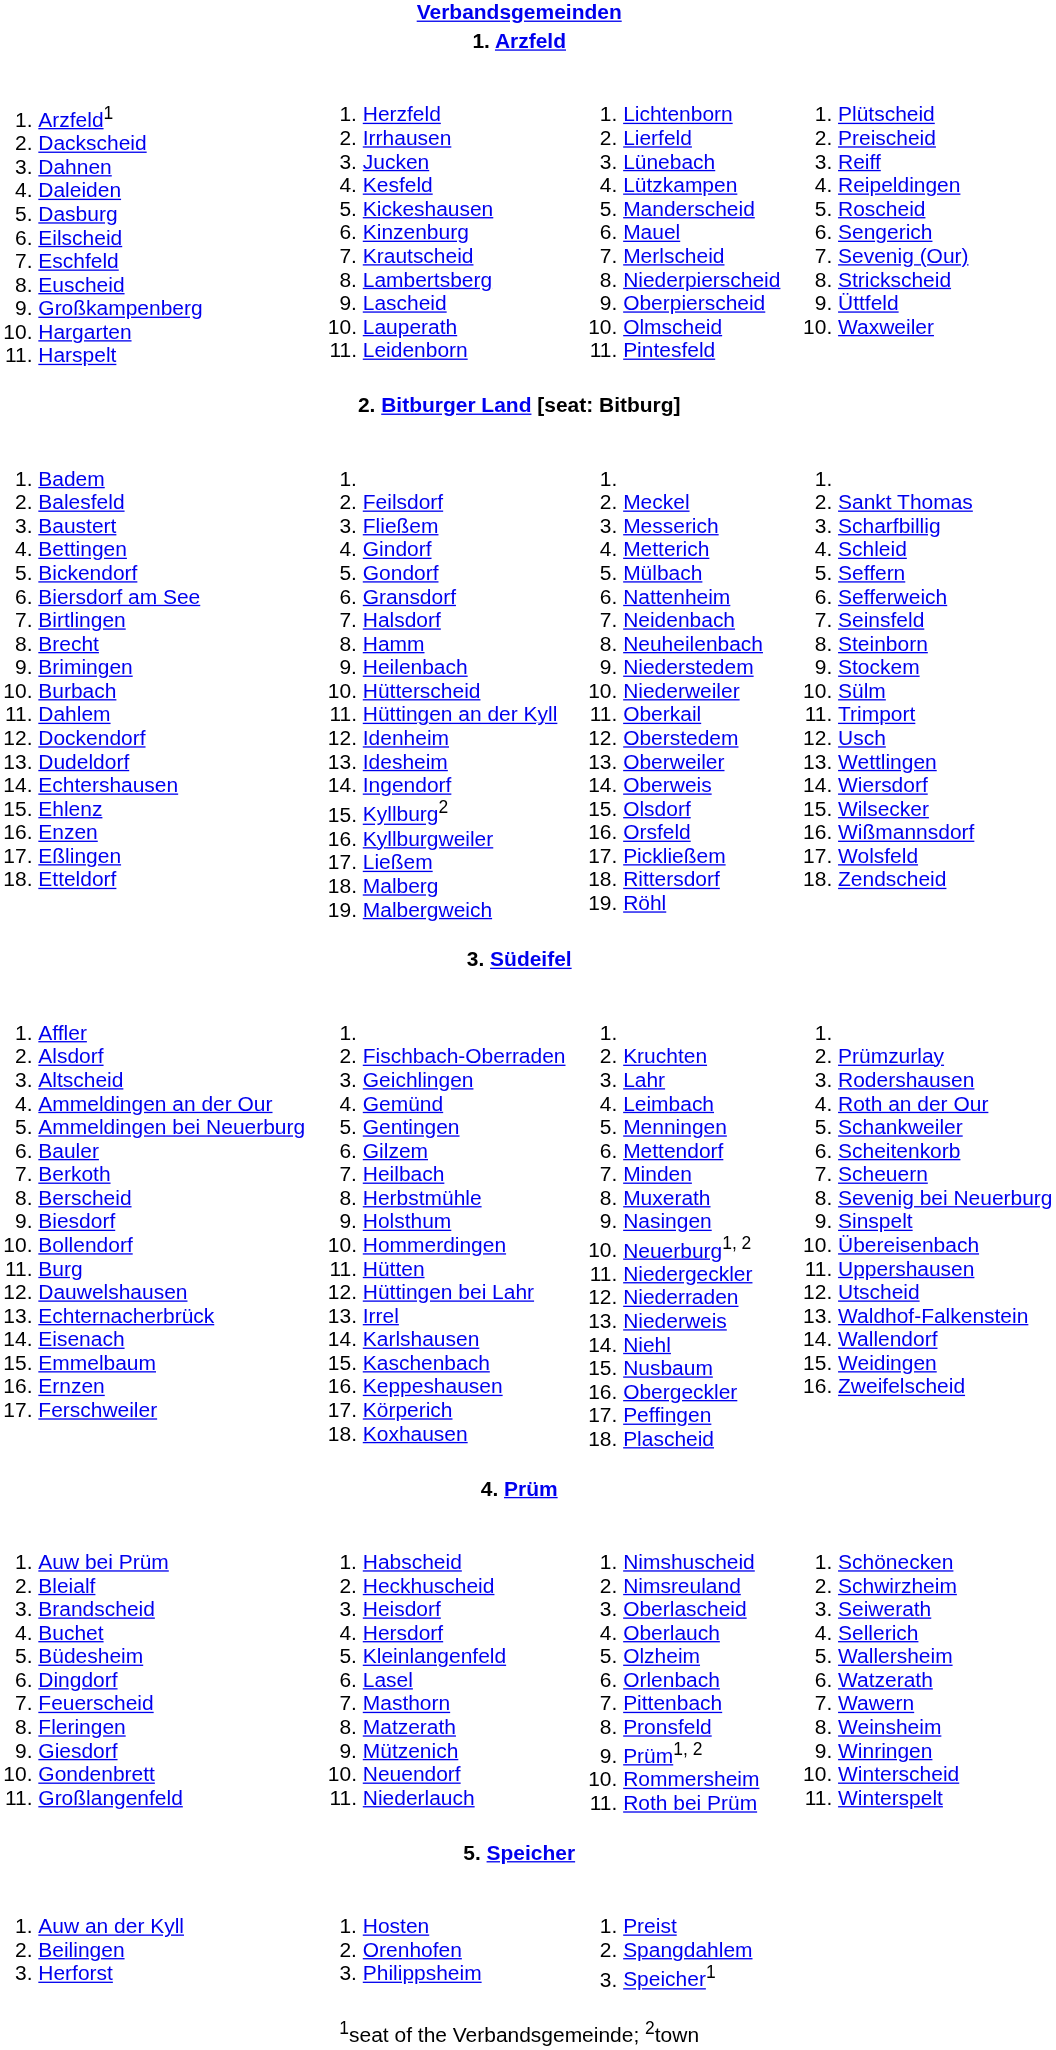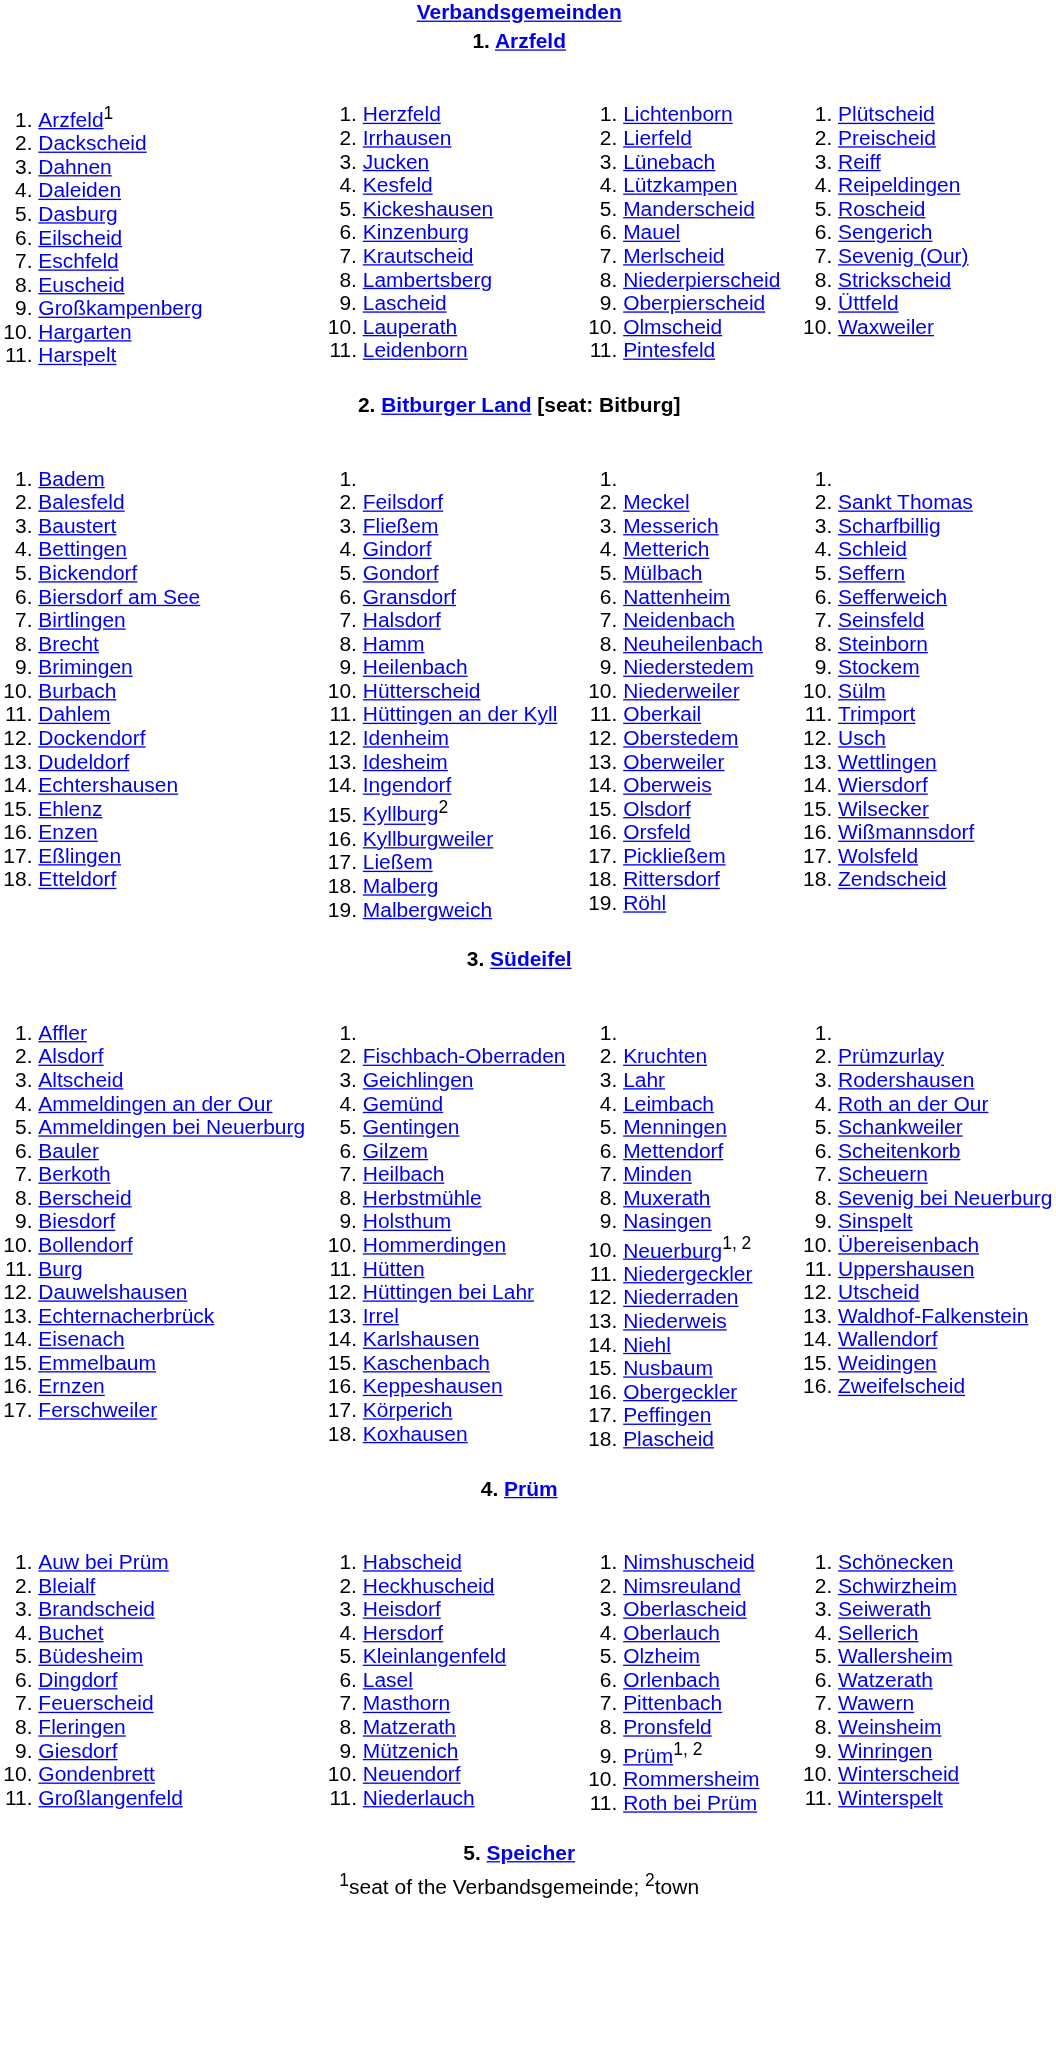- row: (146, 1951)
